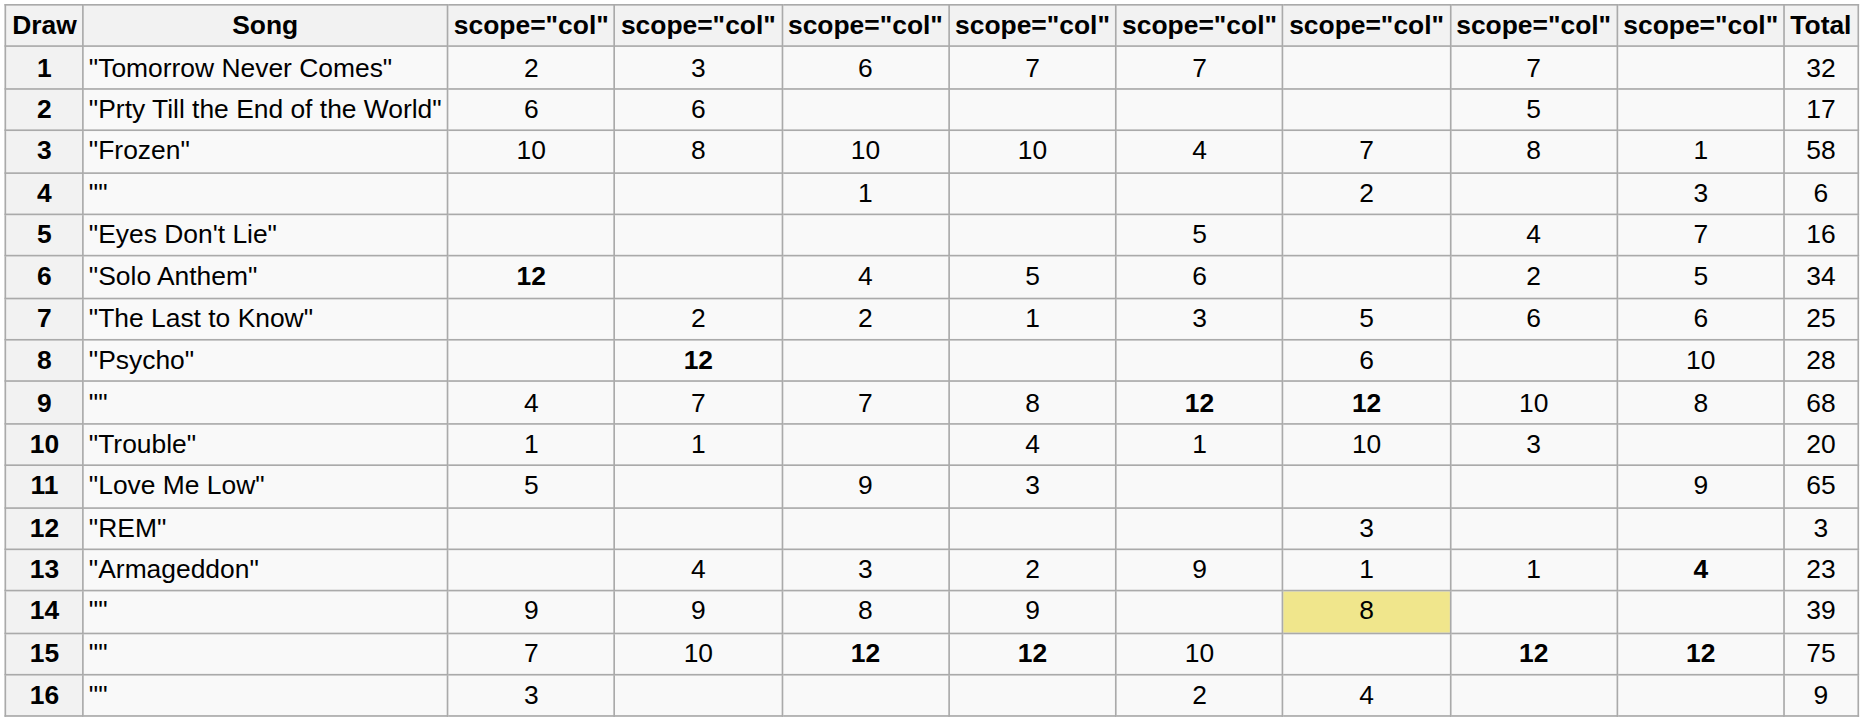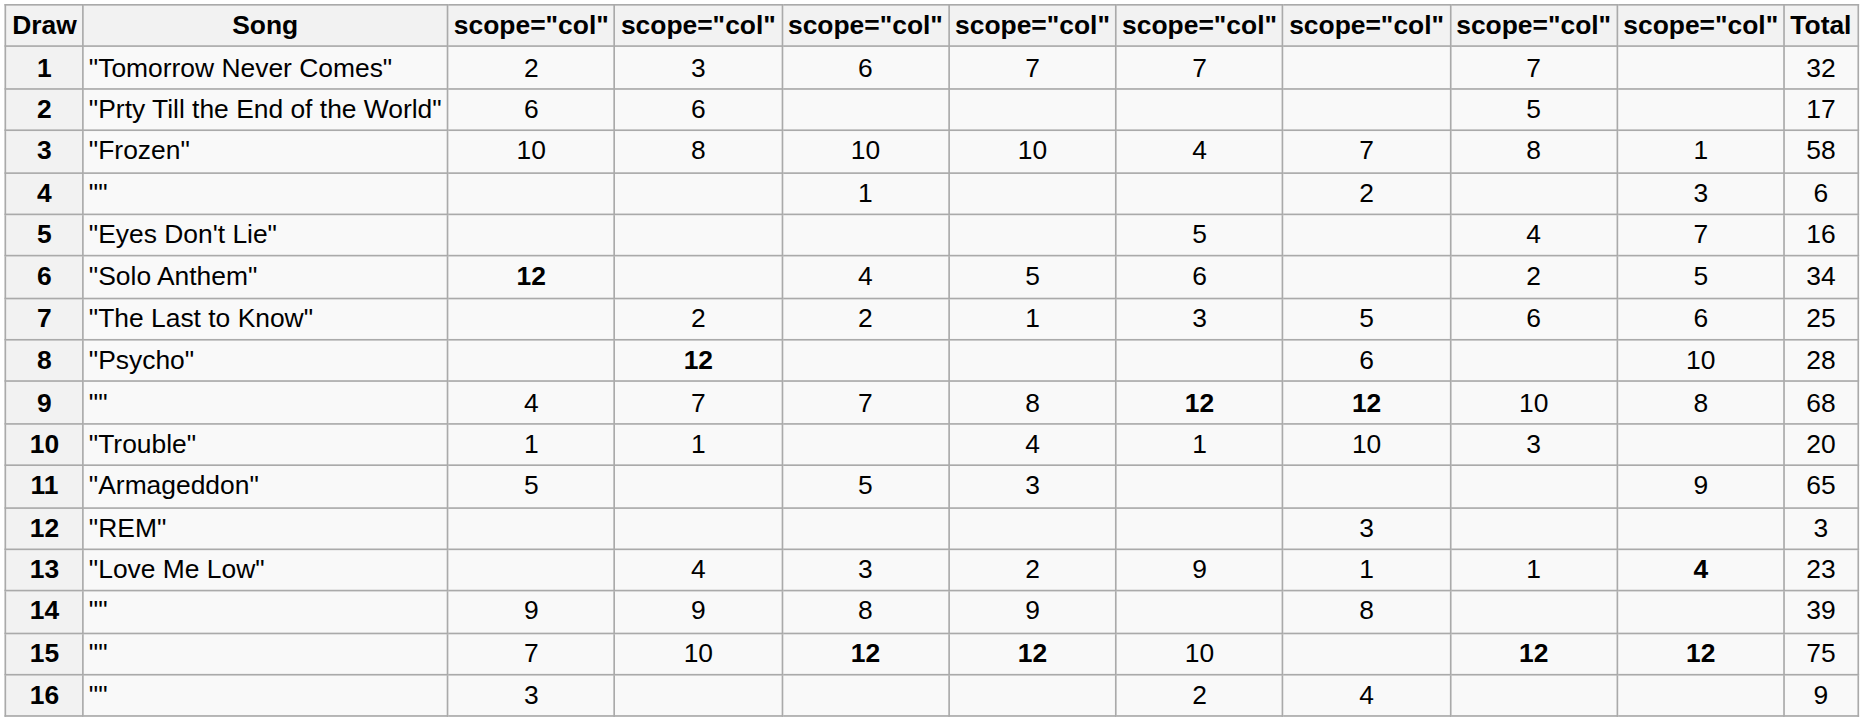(177, 485) "Love Me Low" -> (174, 485) "Armageddon"
(865, 485) 9 -> (865, 485) 5
(174, 569) "Armageddon" -> (177, 569) "Love Me Low"
(1367, 611) khaki background -> (1367, 611) no background
